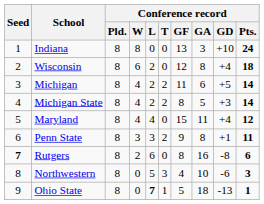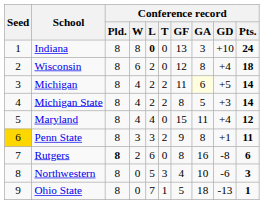(152, 48) normal -> (152, 48) bold
(203, 84) no background -> (203, 84) lightyellow background
(18, 137) no background -> (18, 137) gold background
(18, 155) bold -> (18, 155) normal
(117, 155) normal -> (117, 155) bold
(152, 191) bold -> (152, 191) normal
